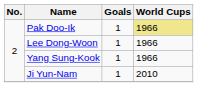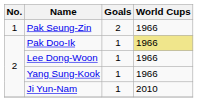+ row: (59, 27)
